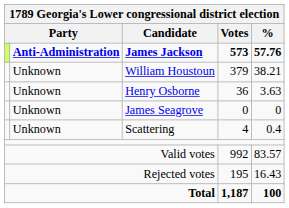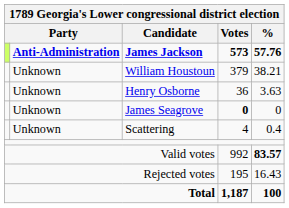(245, 110) normal -> (245, 110) bold
(268, 154) normal -> (268, 154) bold
